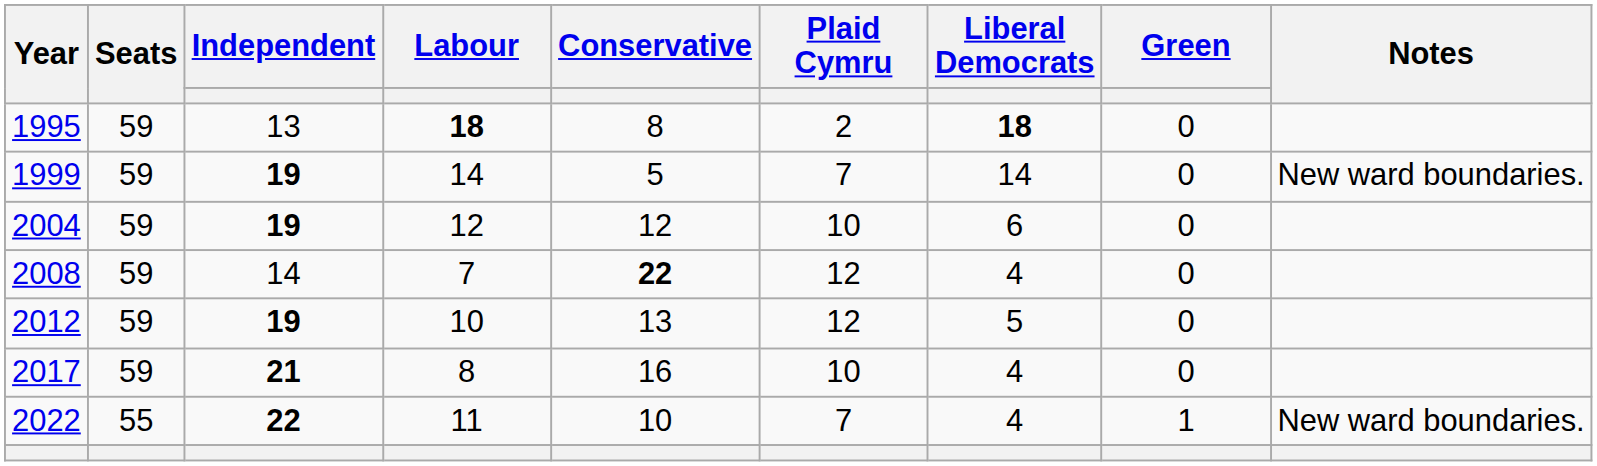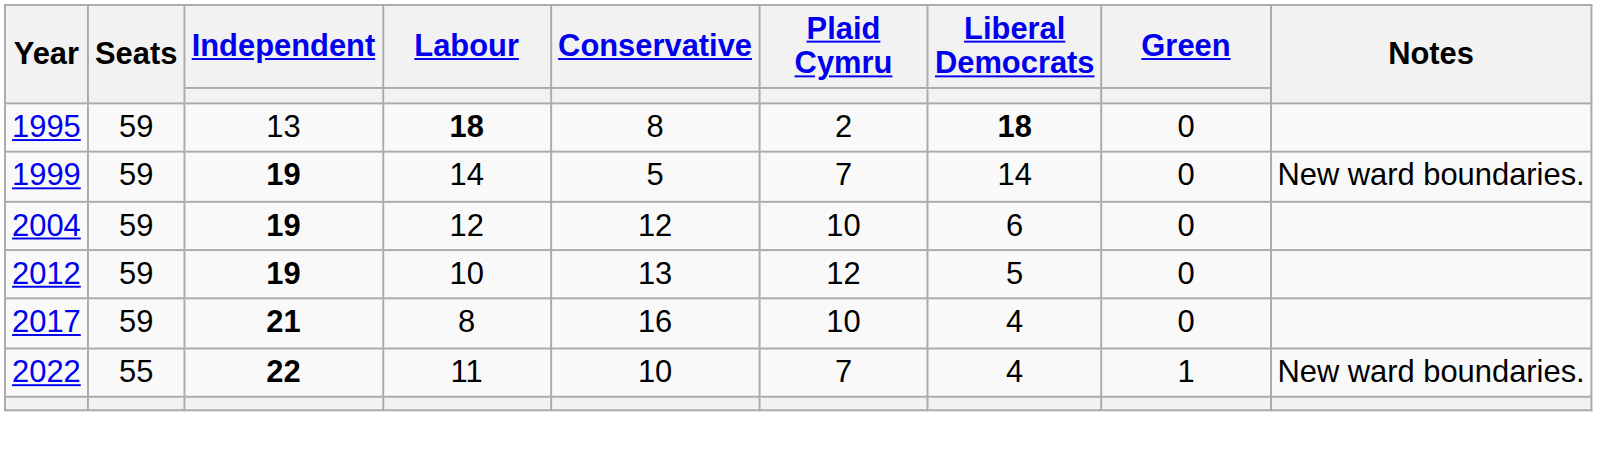- row: (46, 273)
